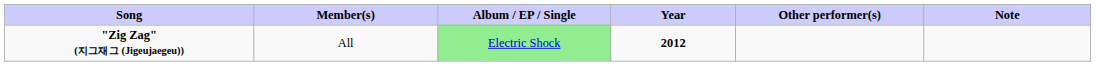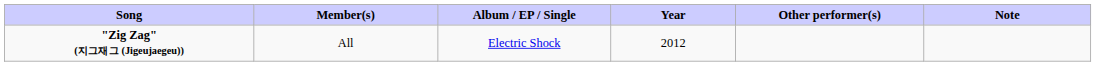(524, 42) lightgreen background -> (524, 42) no background
(673, 42) bold -> (673, 42) normal
